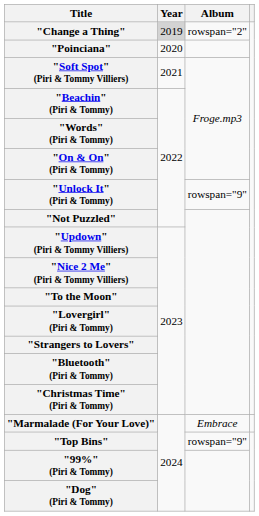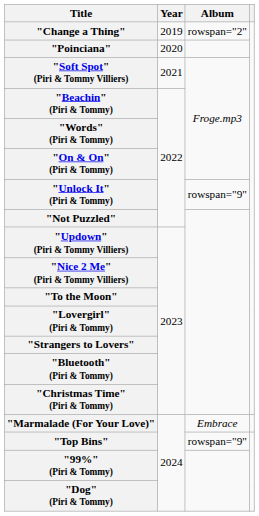(171, 31) lightgrey background -> (171, 31) no background
